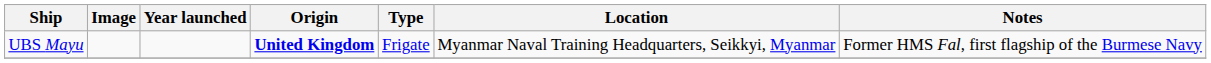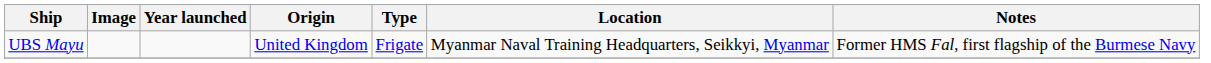(314, 44) bold -> (311, 44) normal
